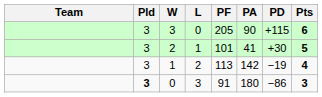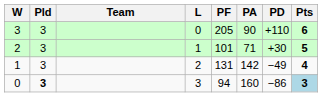columns swapped: (69, 13) <-> (172, 13)
(277, 30) +115 -> (277, 30) +110
(250, 48) 41 -> (250, 48) 71
(224, 65) 113 -> (224, 65) 131
(277, 65) −19 -> (277, 65) −49
(224, 83) 91 -> (224, 83) 94
(250, 83) 180 -> (250, 83) 160
(305, 83) no background -> (305, 83) lightblue background
